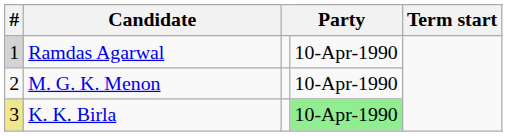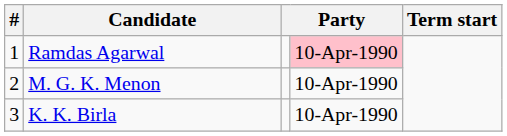(14, 51) lightgrey background -> (14, 51) no background
(346, 51) no background -> (346, 51) pink background
(14, 114) khaki background -> (14, 114) no background
(346, 114) lightgreen background -> (346, 114) no background
